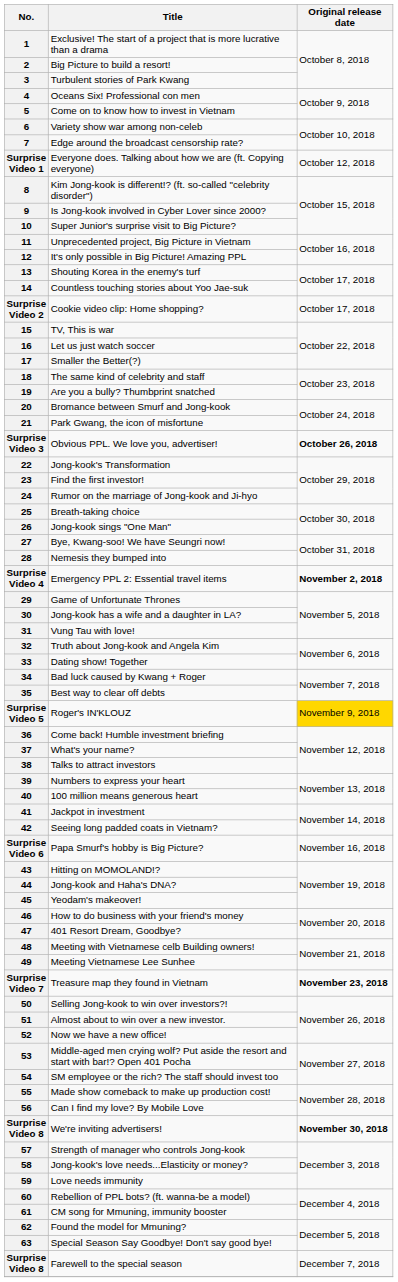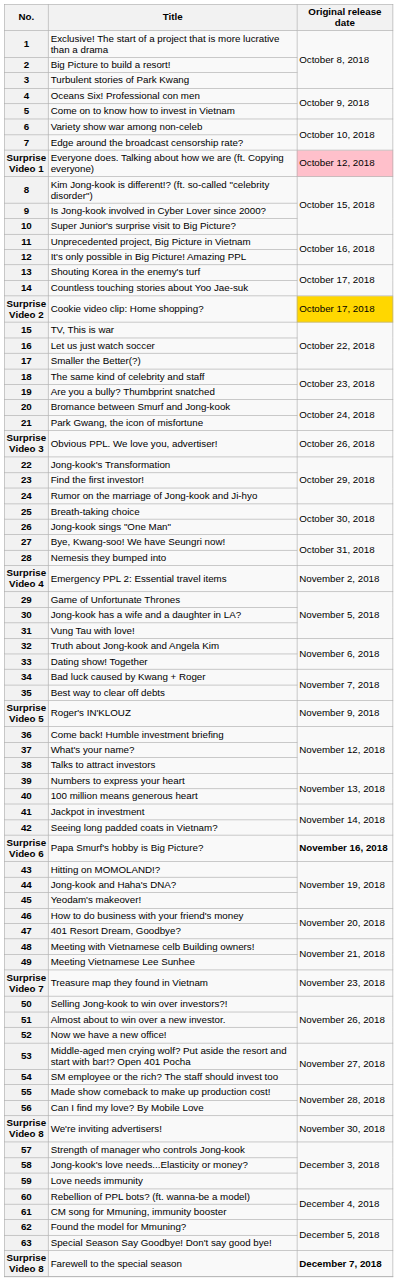(337, 163) no background -> (337, 163) pink background
(337, 309) no background -> (337, 309) gold background
(338, 444) bold -> (337, 444) normal
(341, 578) bold -> (339, 578) normal
(339, 713) gold background -> (339, 713) no background
(342, 848) normal -> (343, 848) bold
(343, 983) bold -> (342, 983) normal
(343, 1129) bold -> (342, 1129) normal
(339, 1263) normal -> (340, 1263) bold
